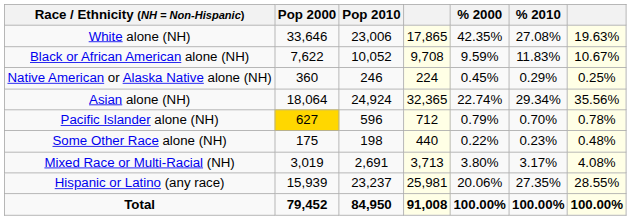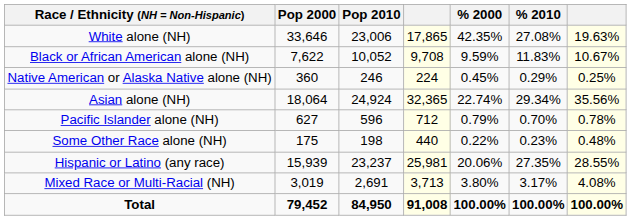(307, 120) gold background -> (307, 120) no background
rows swapped: (140, 162) <-> (140, 183)
